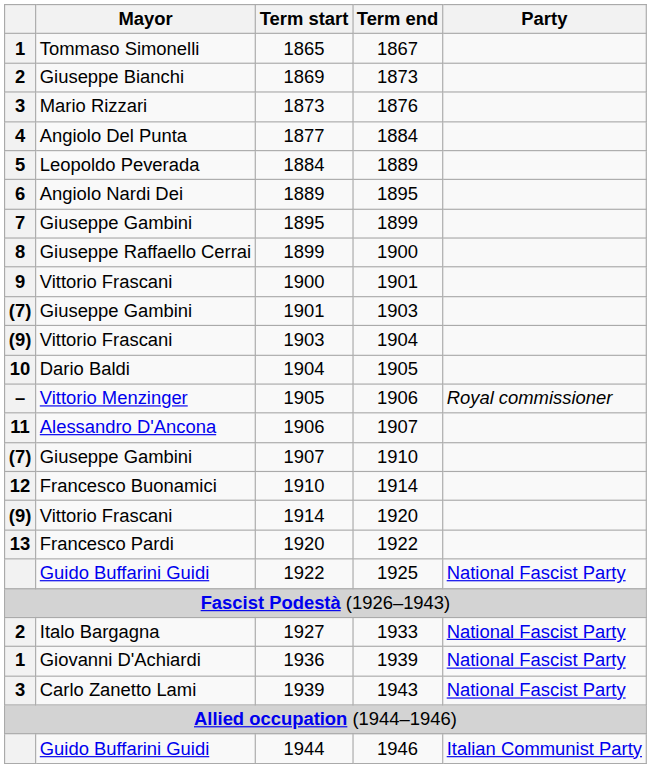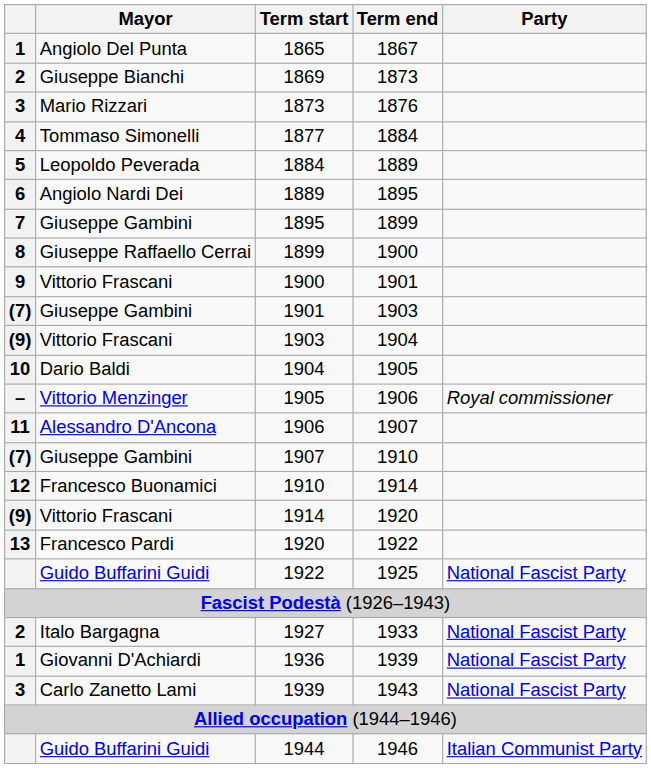(120, 48) Tommaso Simonelli -> (113, 48) Angiolo Del Punta
(113, 135) Angiolo Del Punta -> (120, 135) Tommaso Simonelli
